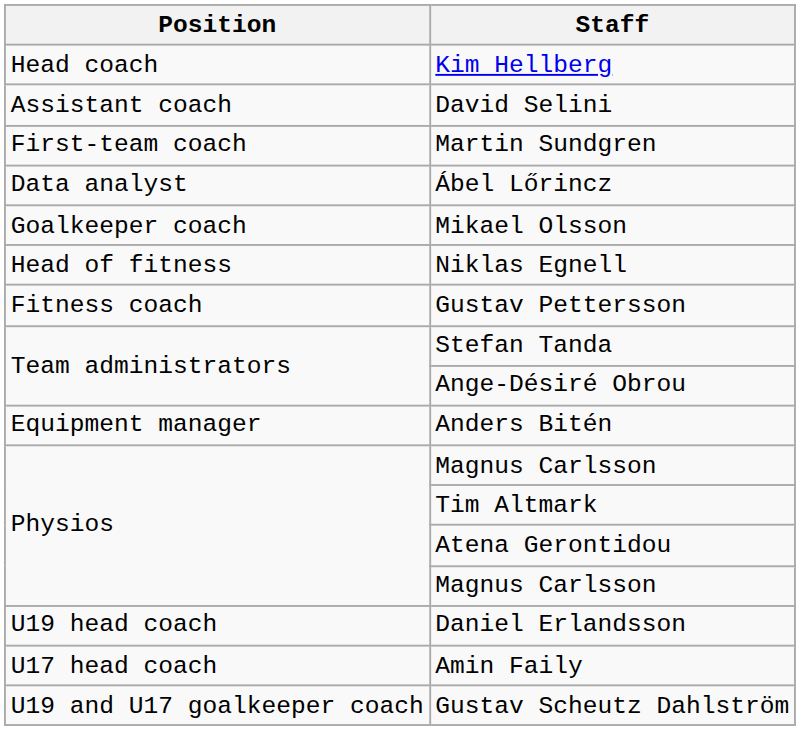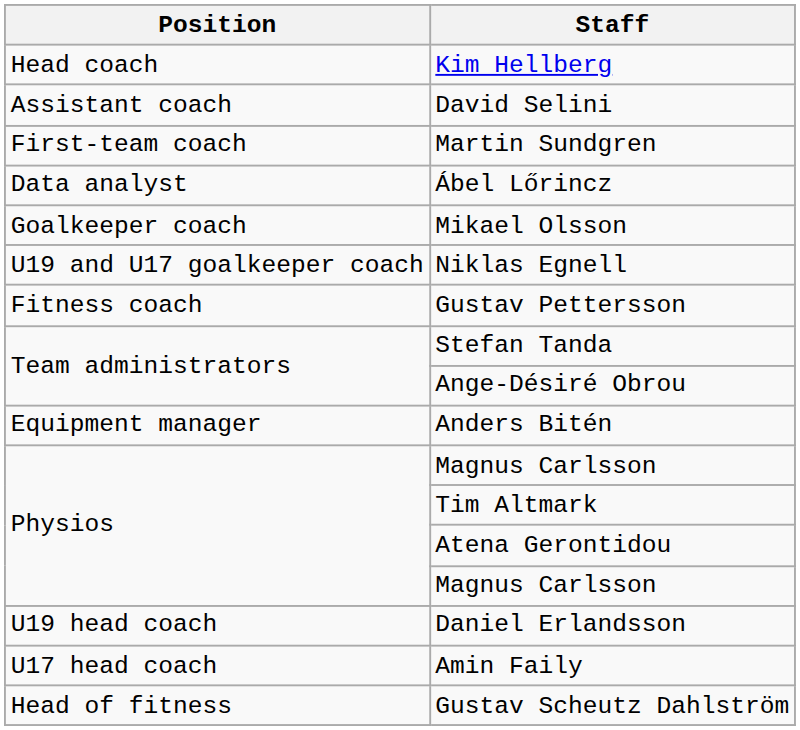(121, 265) Head of fitness -> (217, 265) U19 and U17 goalkeeper coach
(217, 706) U19 and U17 goalkeeper coach -> (121, 706) Head of fitness
